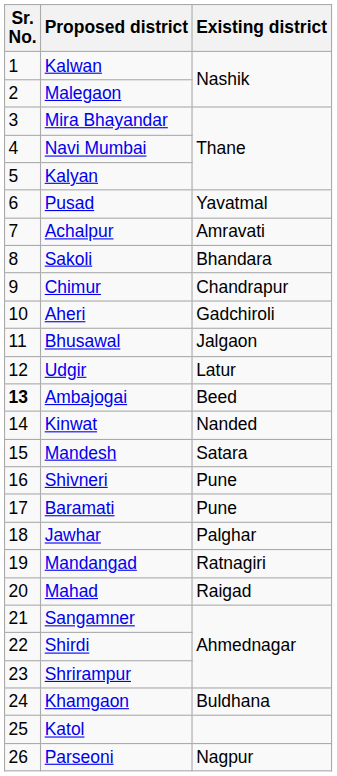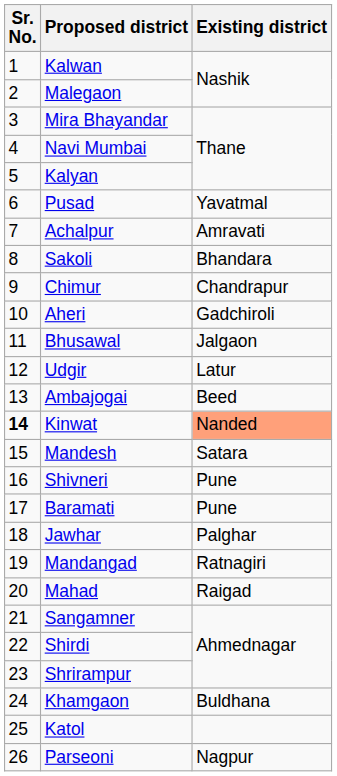(18, 397) bold -> (18, 397) normal
(18, 425) normal -> (18, 425) bold
(227, 425) no background -> (227, 425) lightsalmon background
